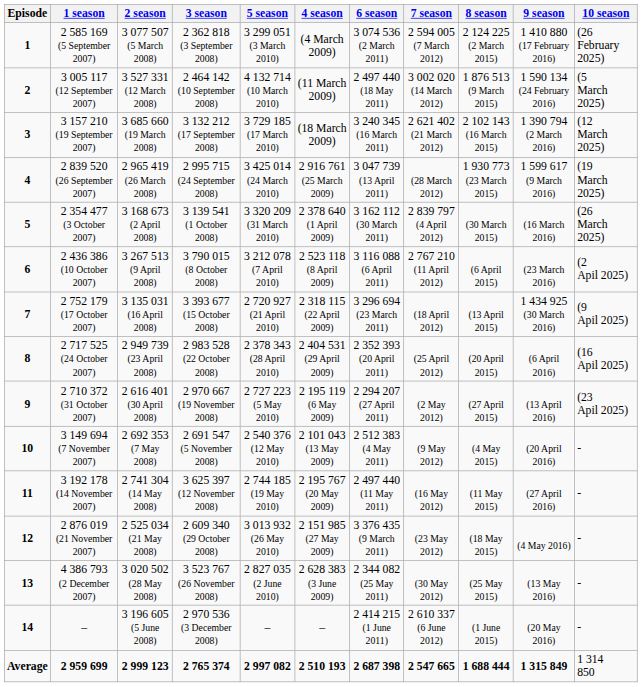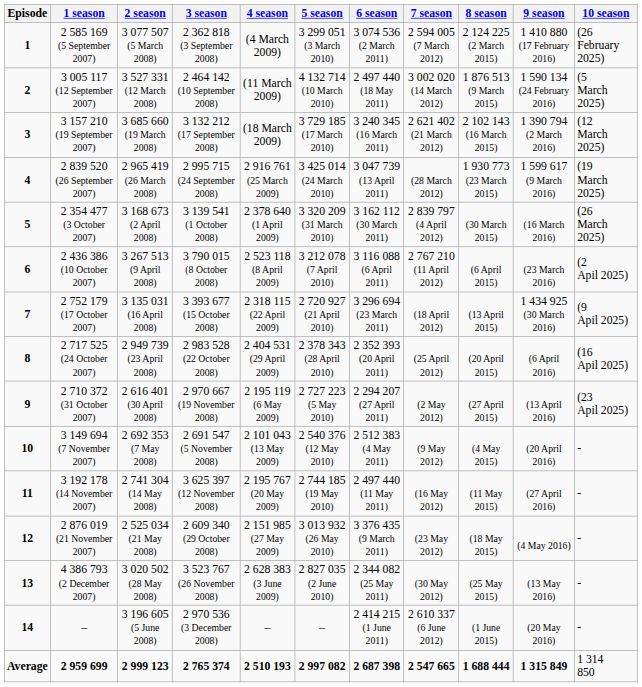columns swapped: (322, 13) <-> (267, 13)
